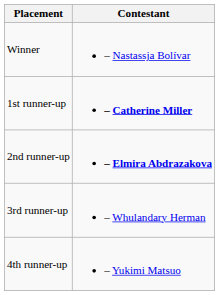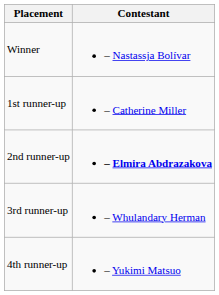(143, 110) bold -> (143, 110) normal
